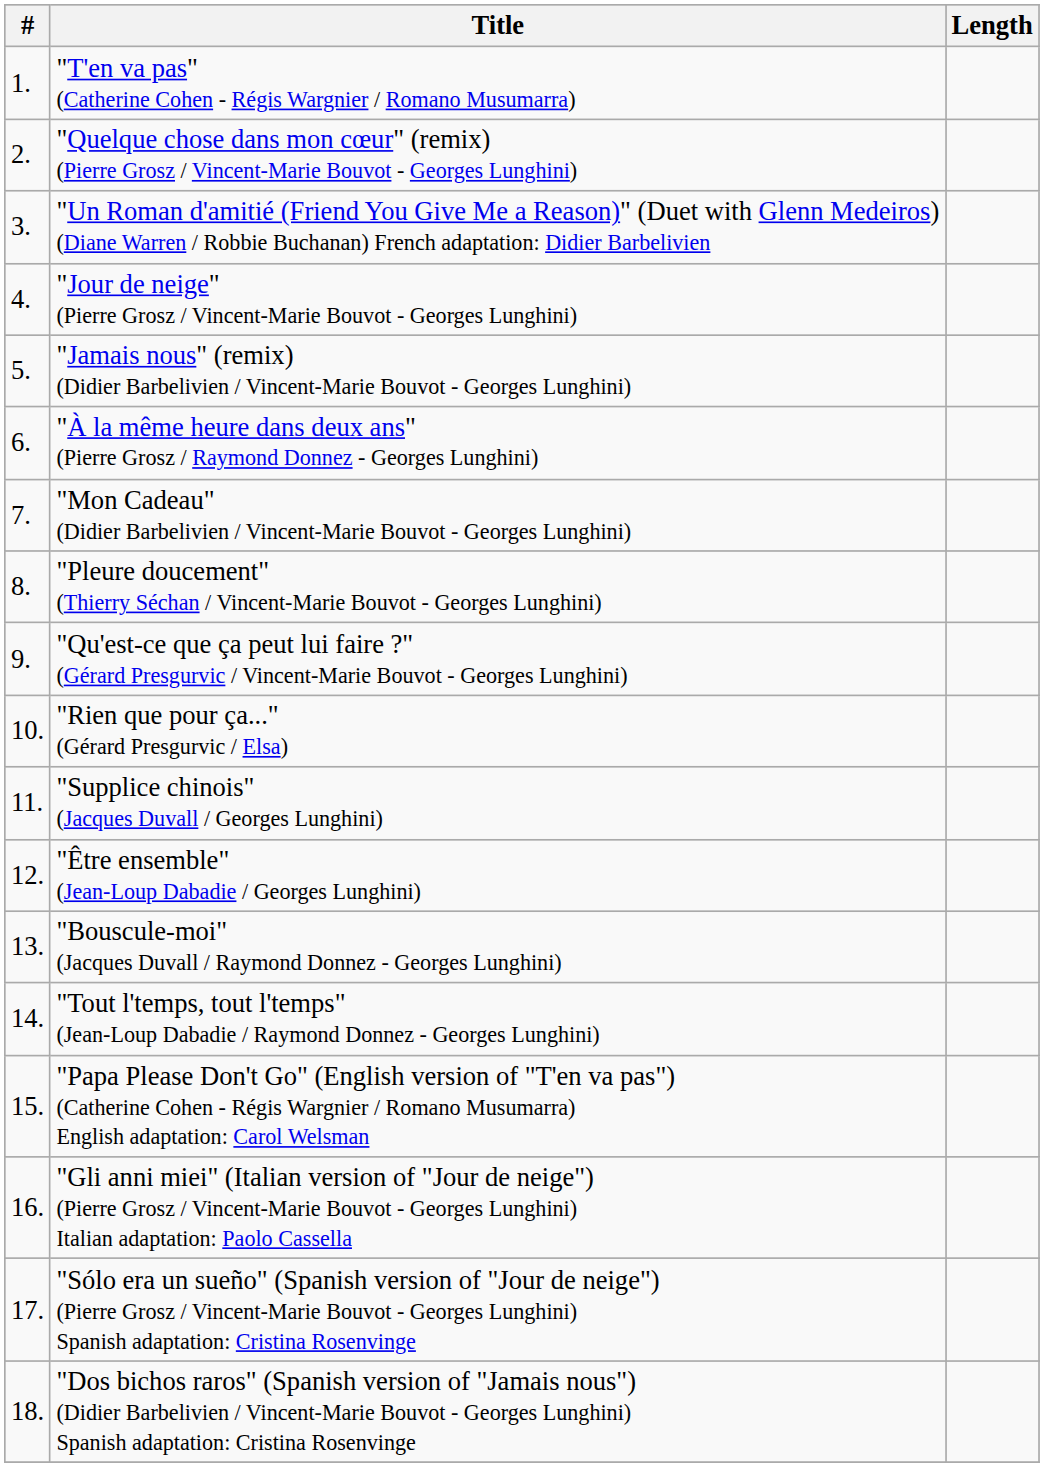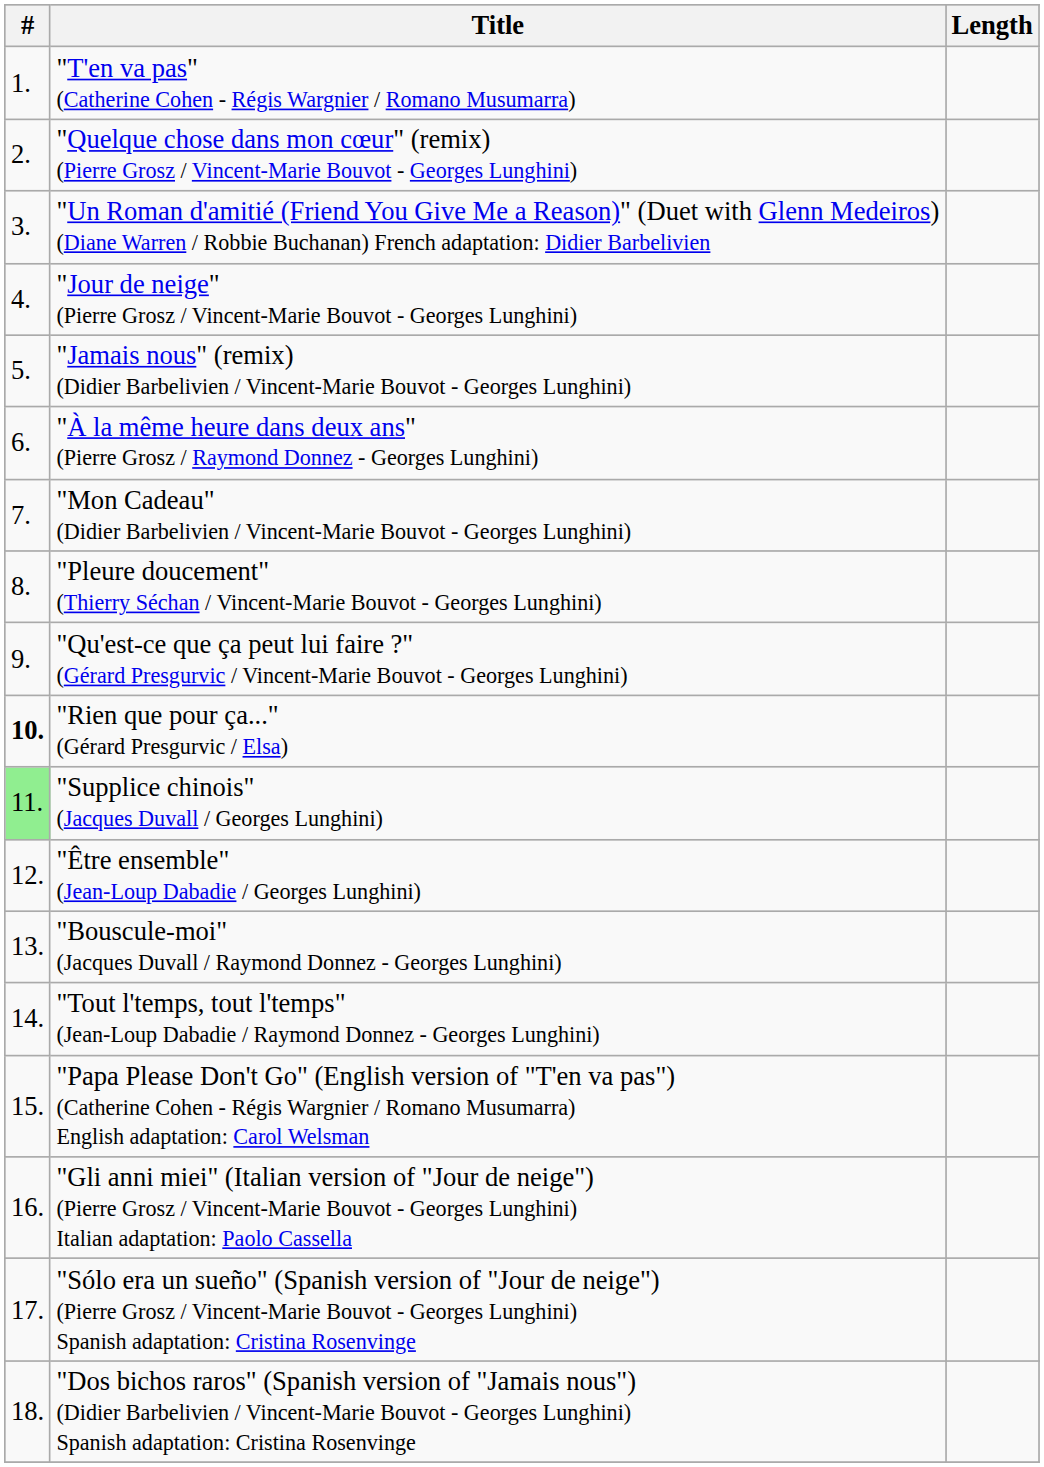(28, 730) normal -> (28, 730) bold
(27, 802) no background -> (27, 802) lightgreen background
